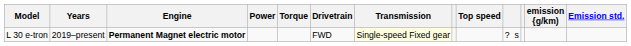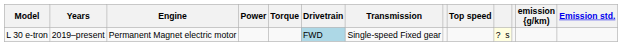(177, 35) bold -> (173, 35) normal
(322, 35) no background -> (313, 35) lightblue background
(403, 35) lightyellow background -> (394, 35) no background
(512, 35) no background -> (503, 35) lightyellow background
